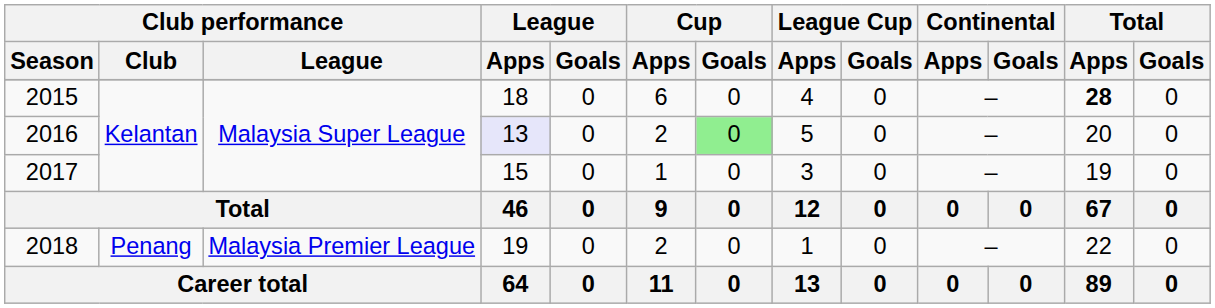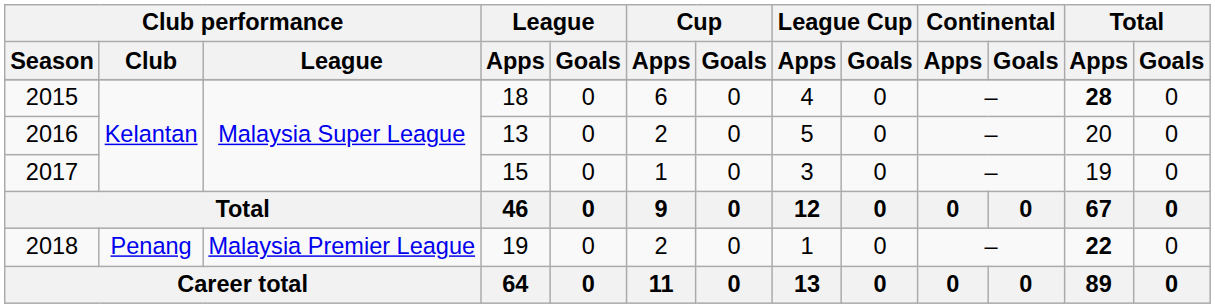(515, 135) lavender background -> (515, 135) no background
(734, 135) lightgreen background -> (734, 135) no background
(1099, 246) normal -> (1099, 246) bold
